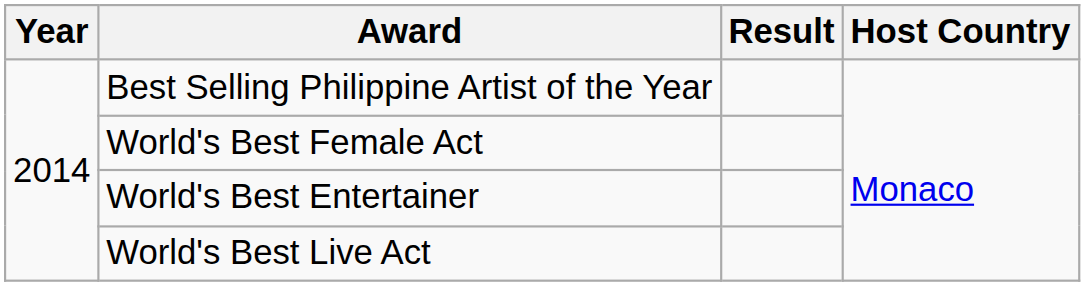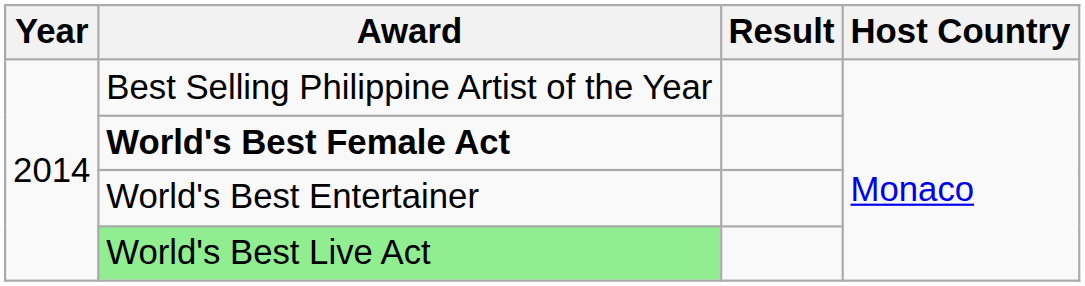(295, 142) normal -> (308, 142) bold
(269, 252) no background -> (269, 252) lightgreen background
